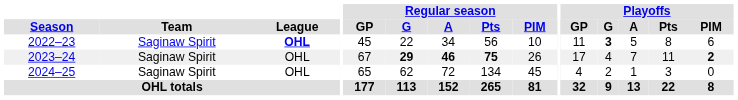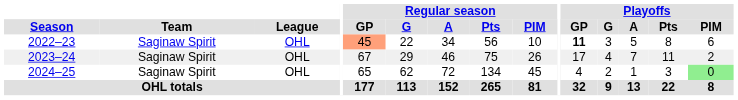(297, 42) bold -> (297, 42) normal
(364, 42) no background -> (364, 42) lightsalmon background
(579, 42) normal -> (579, 42) bold
(608, 42) bold -> (608, 42) normal
(406, 57) bold -> (406, 57) normal
(448, 57) bold -> (448, 57) normal
(491, 57) bold -> (491, 57) normal
(711, 57) bold -> (711, 57) normal
(711, 72) no background -> (711, 72) lightgreen background
